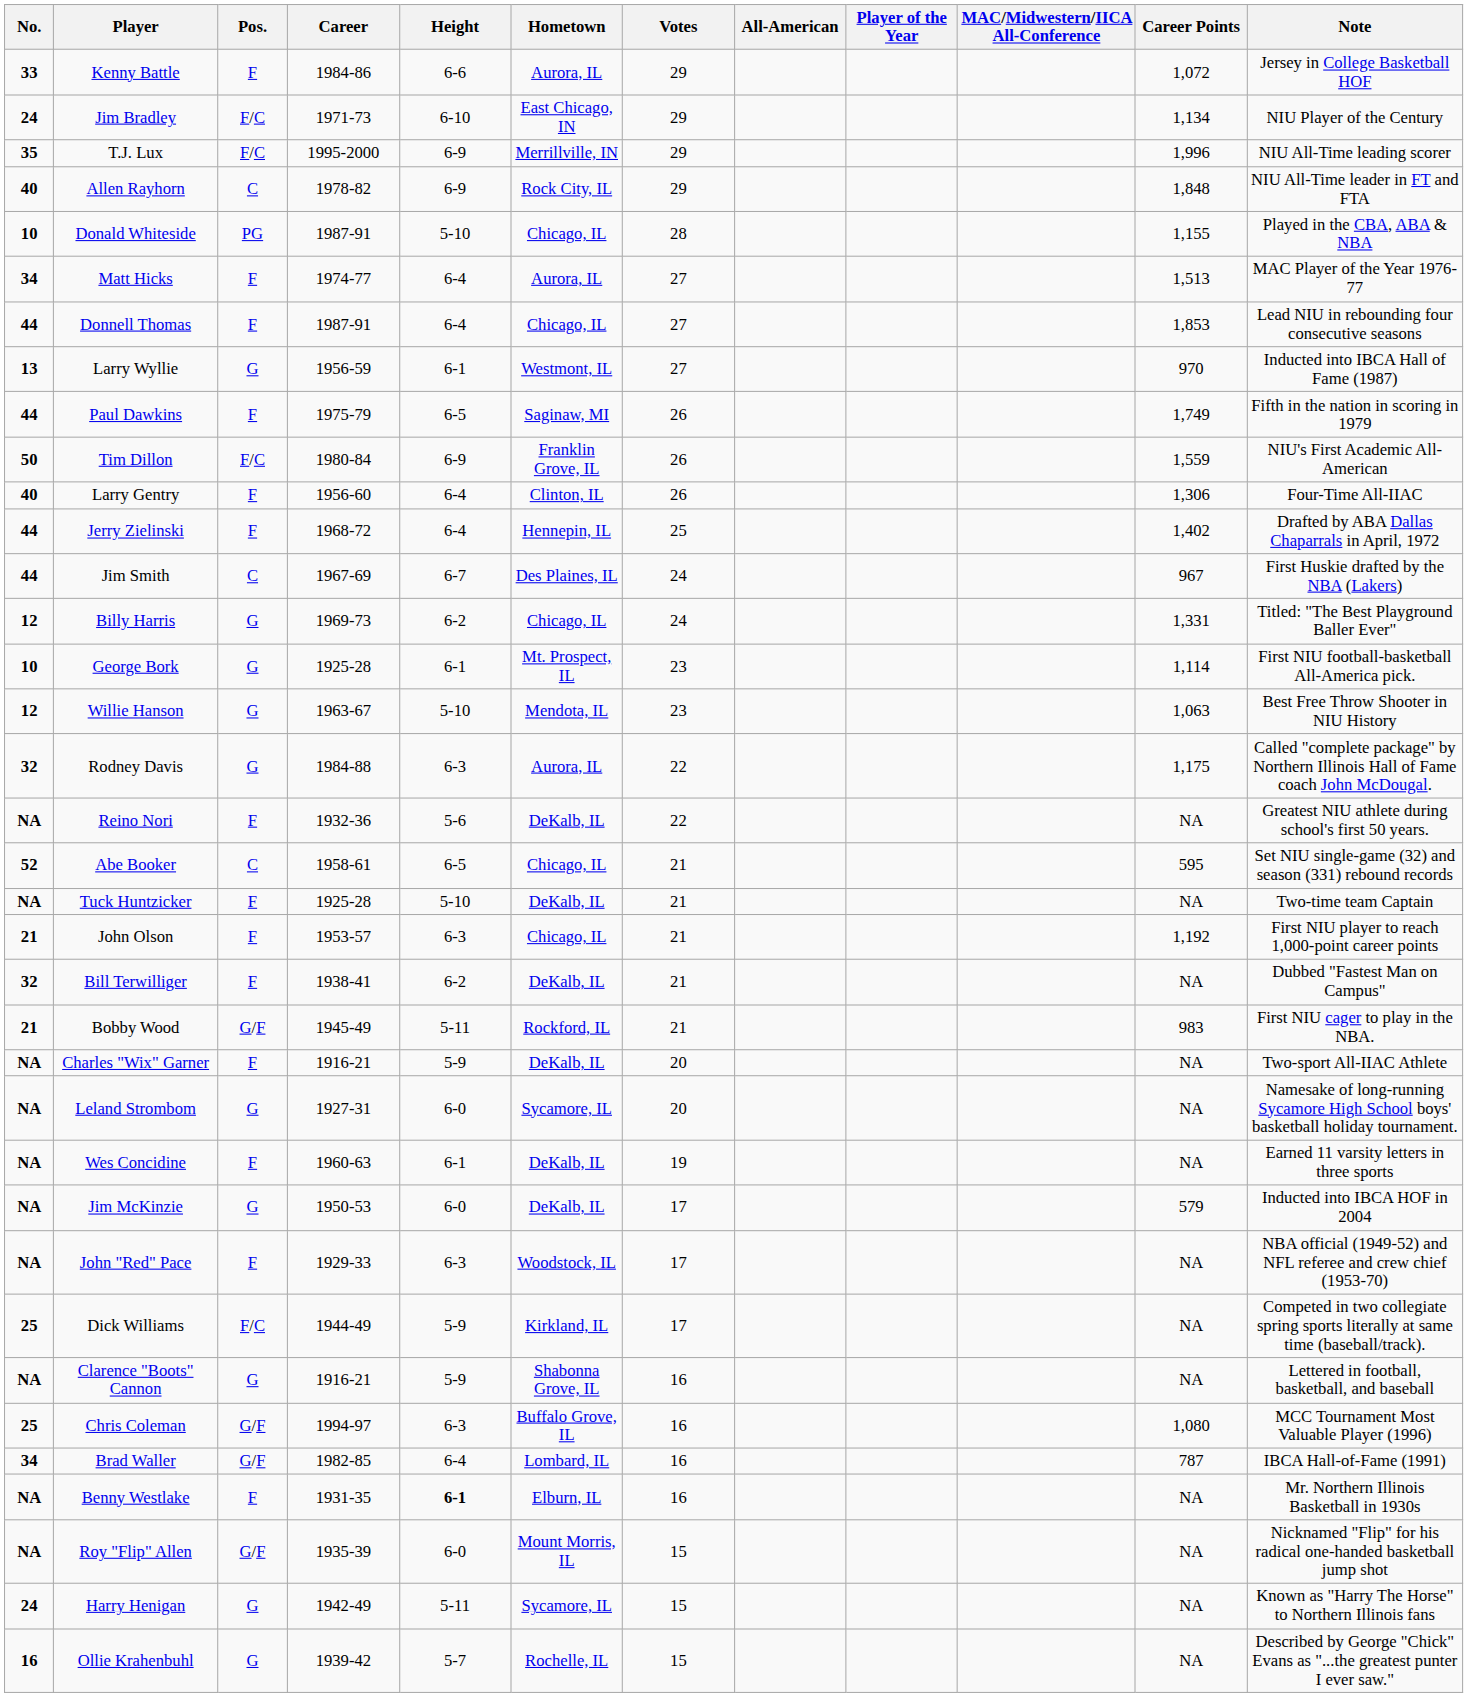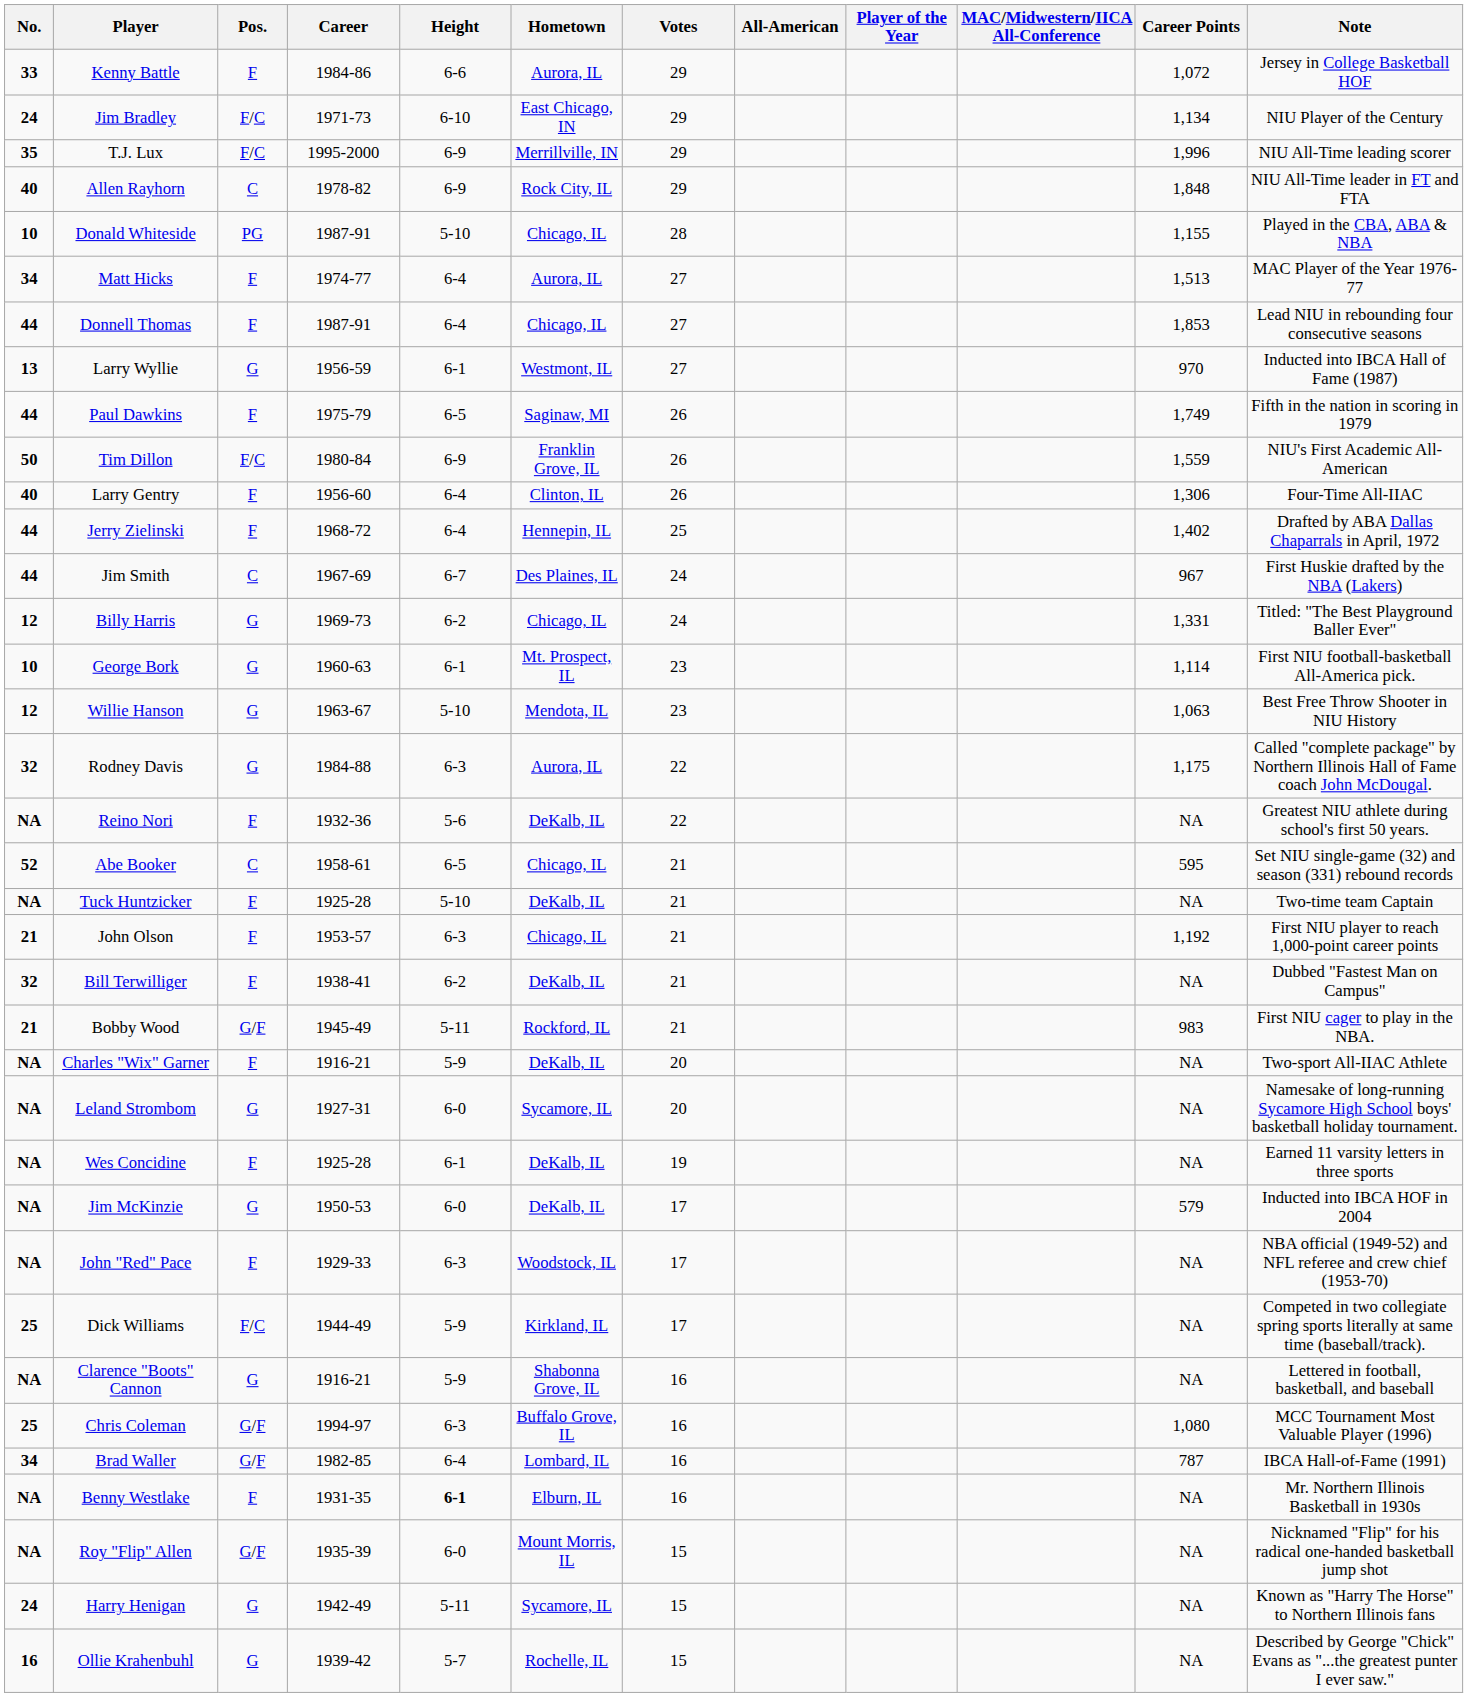(343, 666) 1925-28 -> (343, 666) 1960-63
(343, 1162) 1960-63 -> (343, 1162) 1925-28
